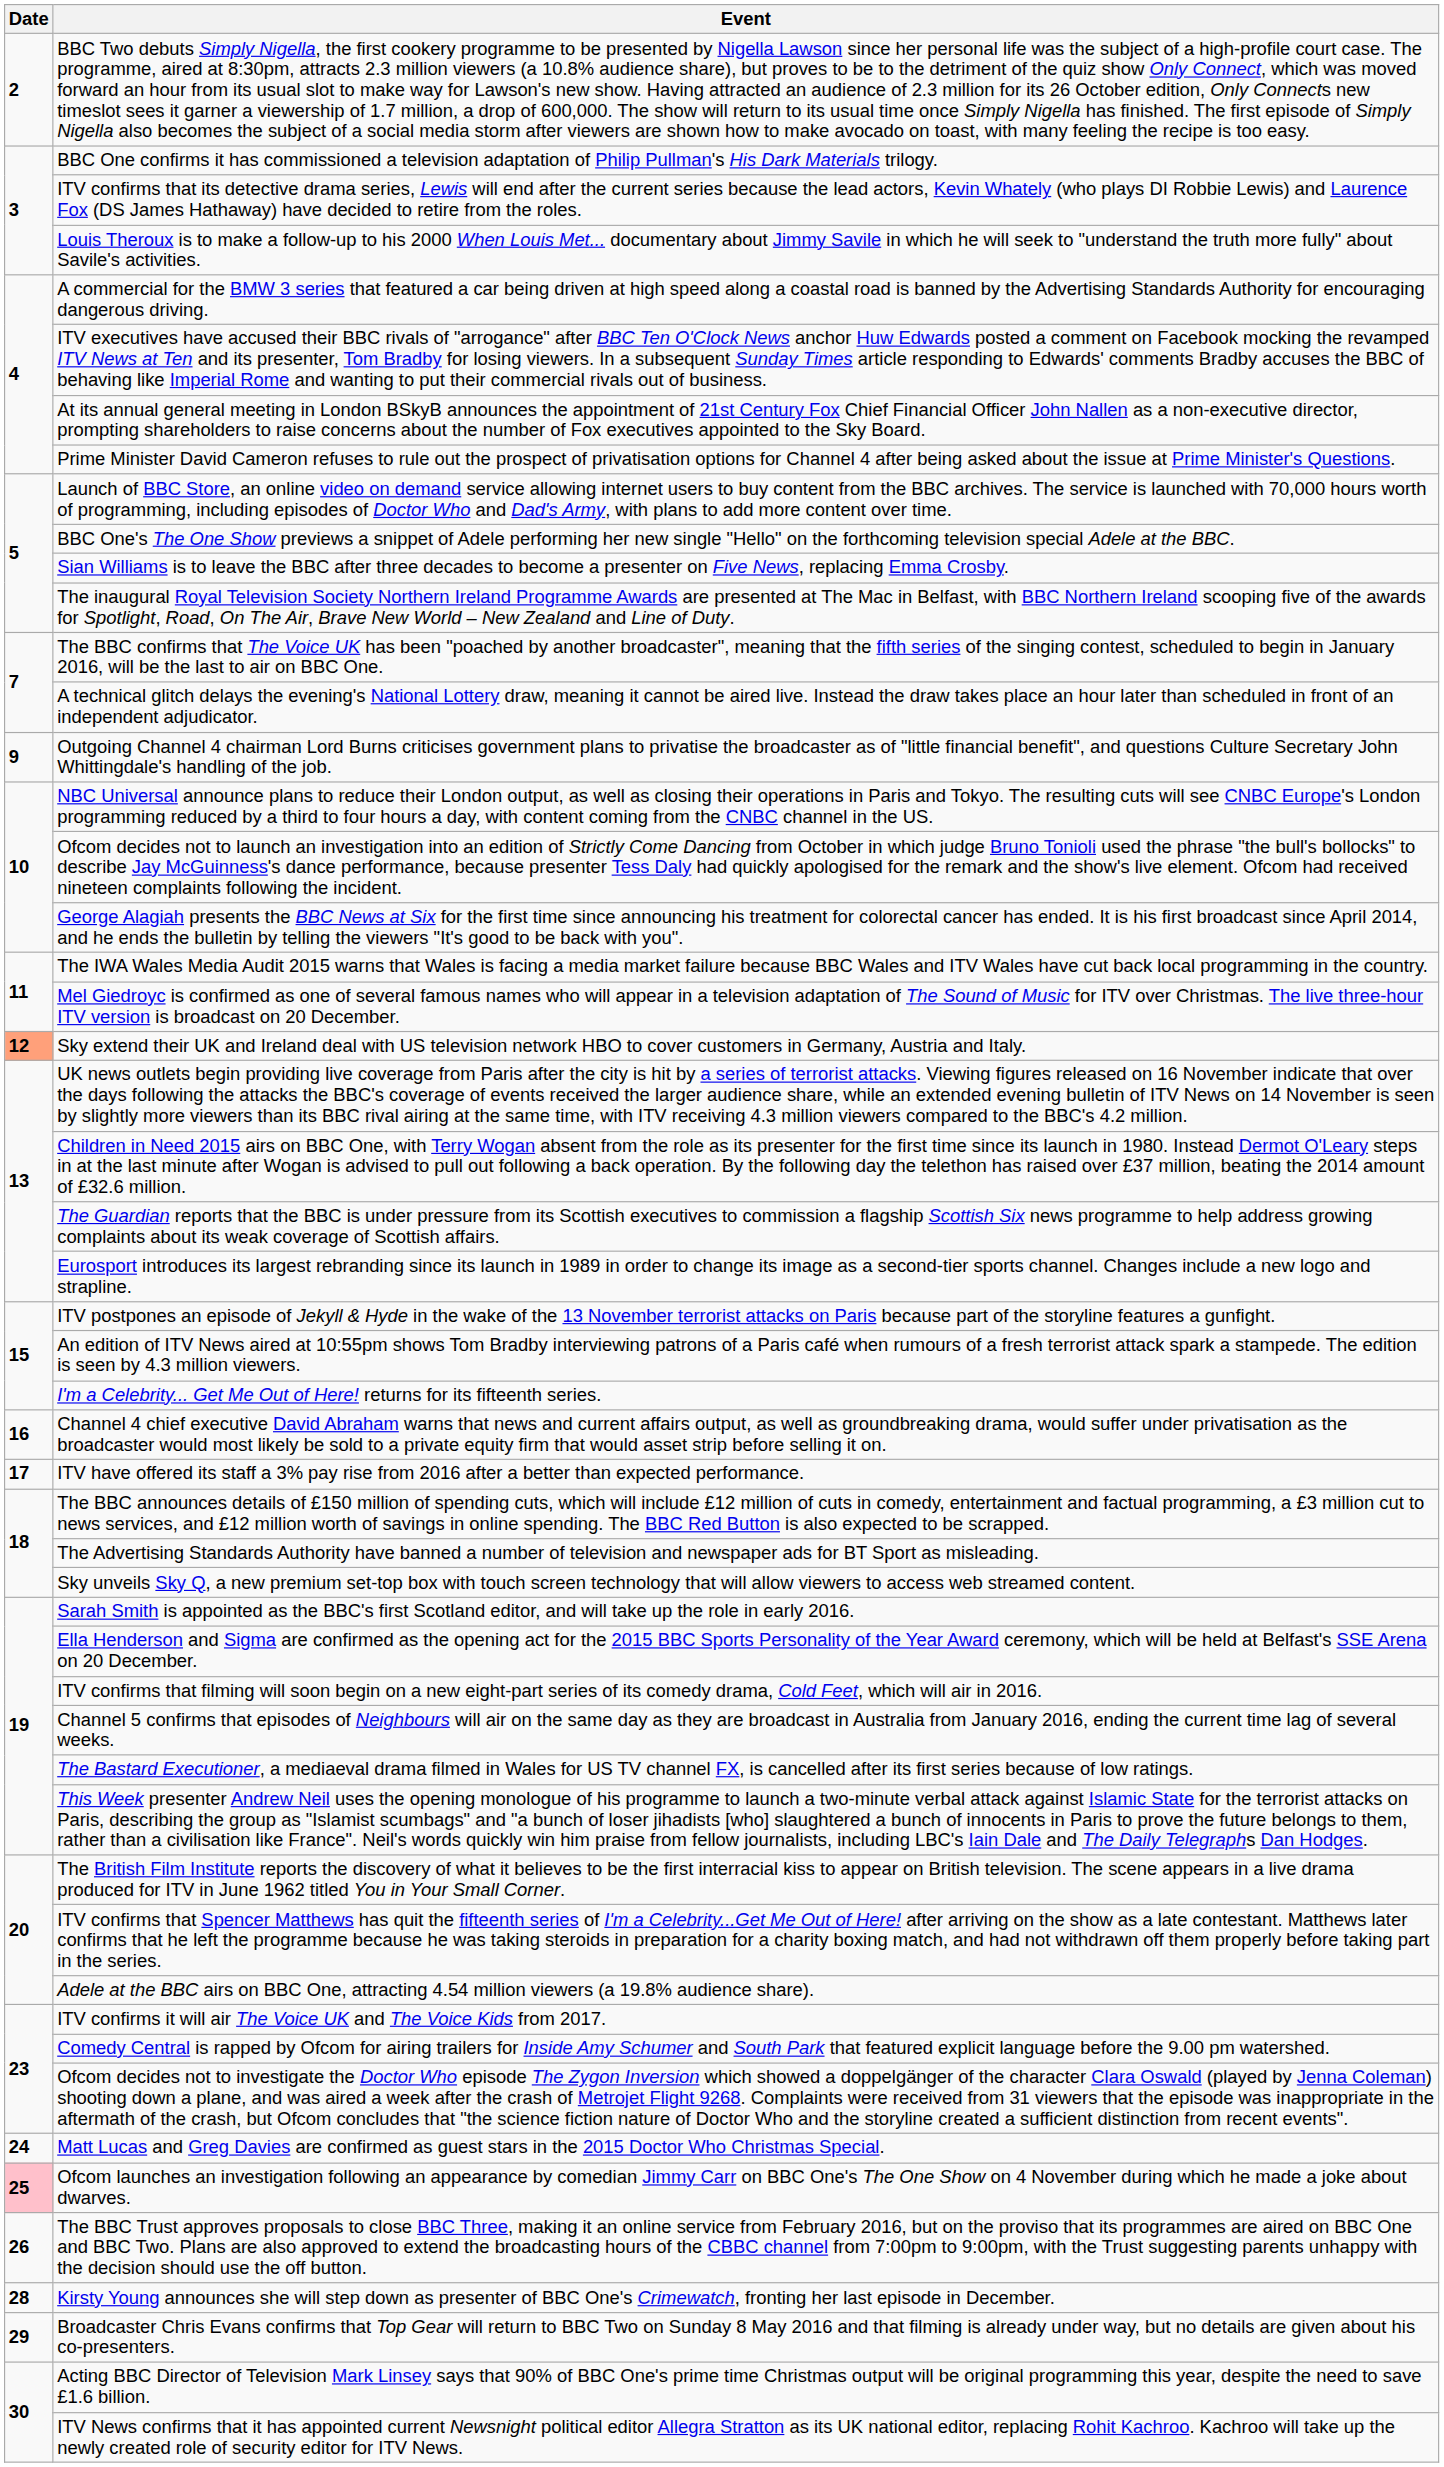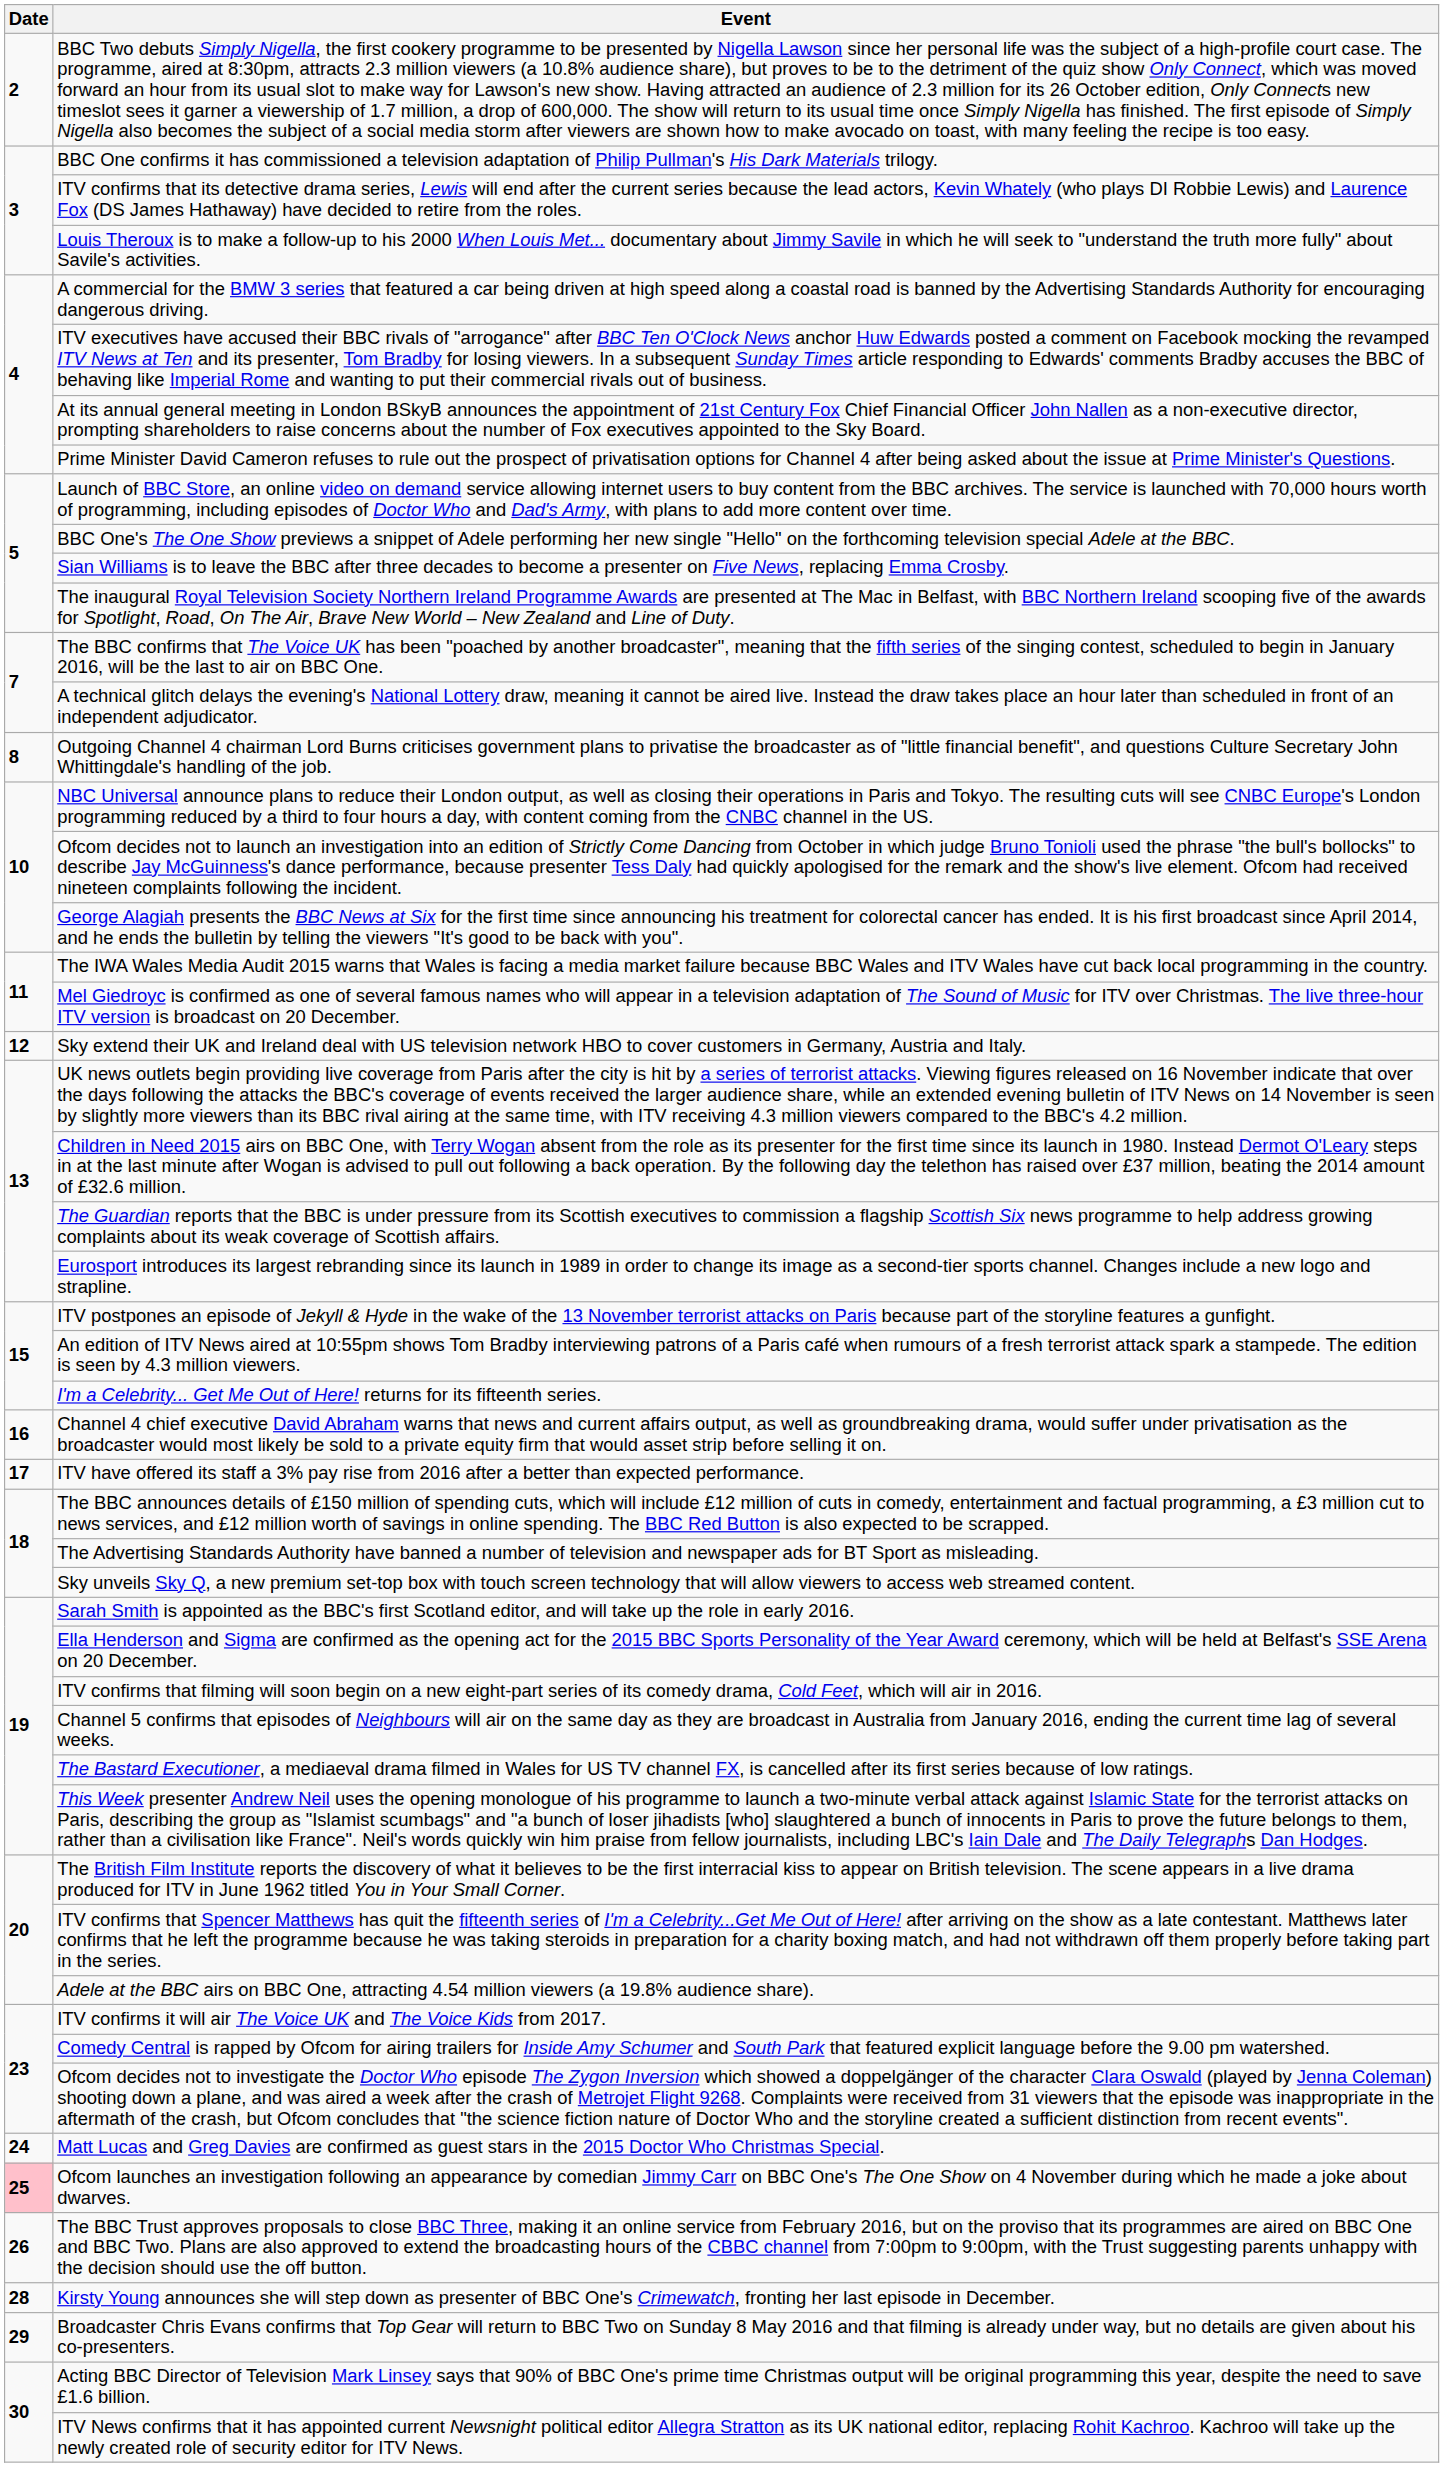(14, 756) 9 -> (14, 756) 8
(19, 1045) lightsalmon background -> (19, 1045) no background
